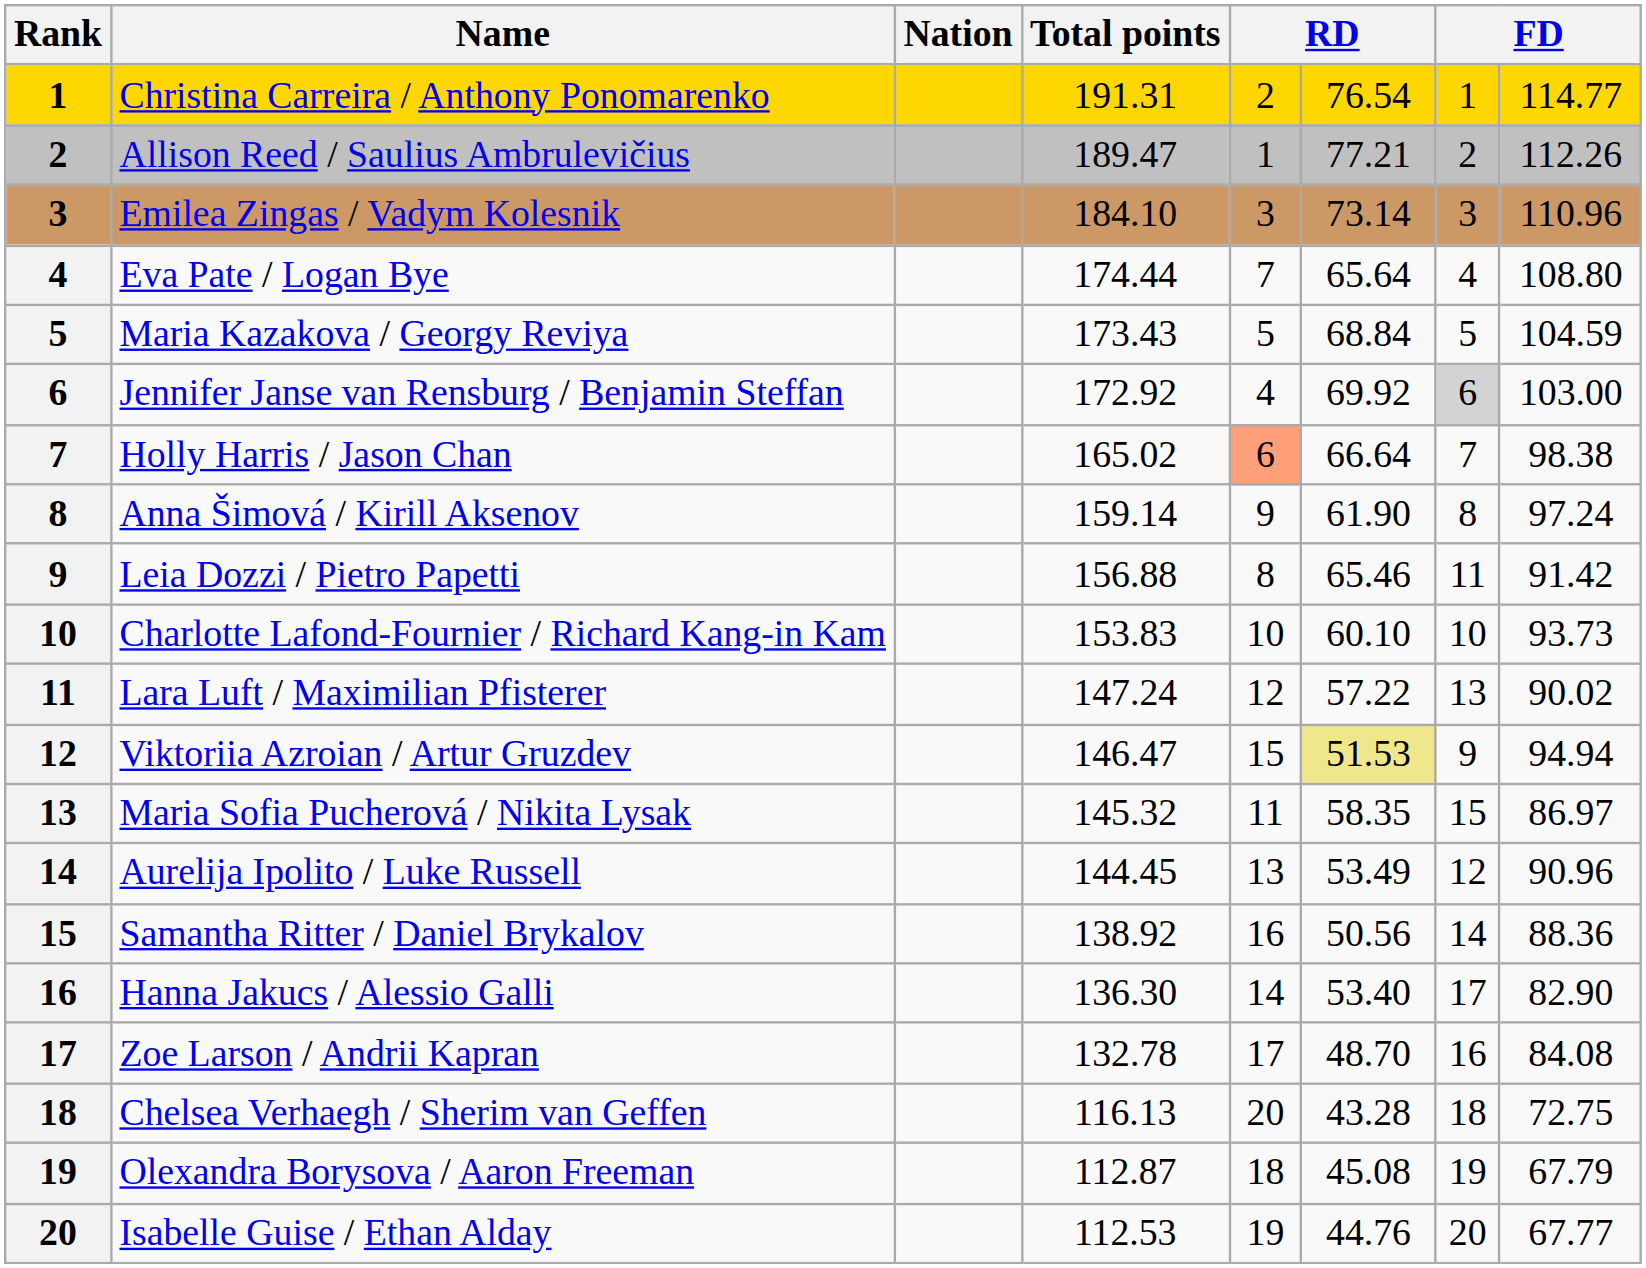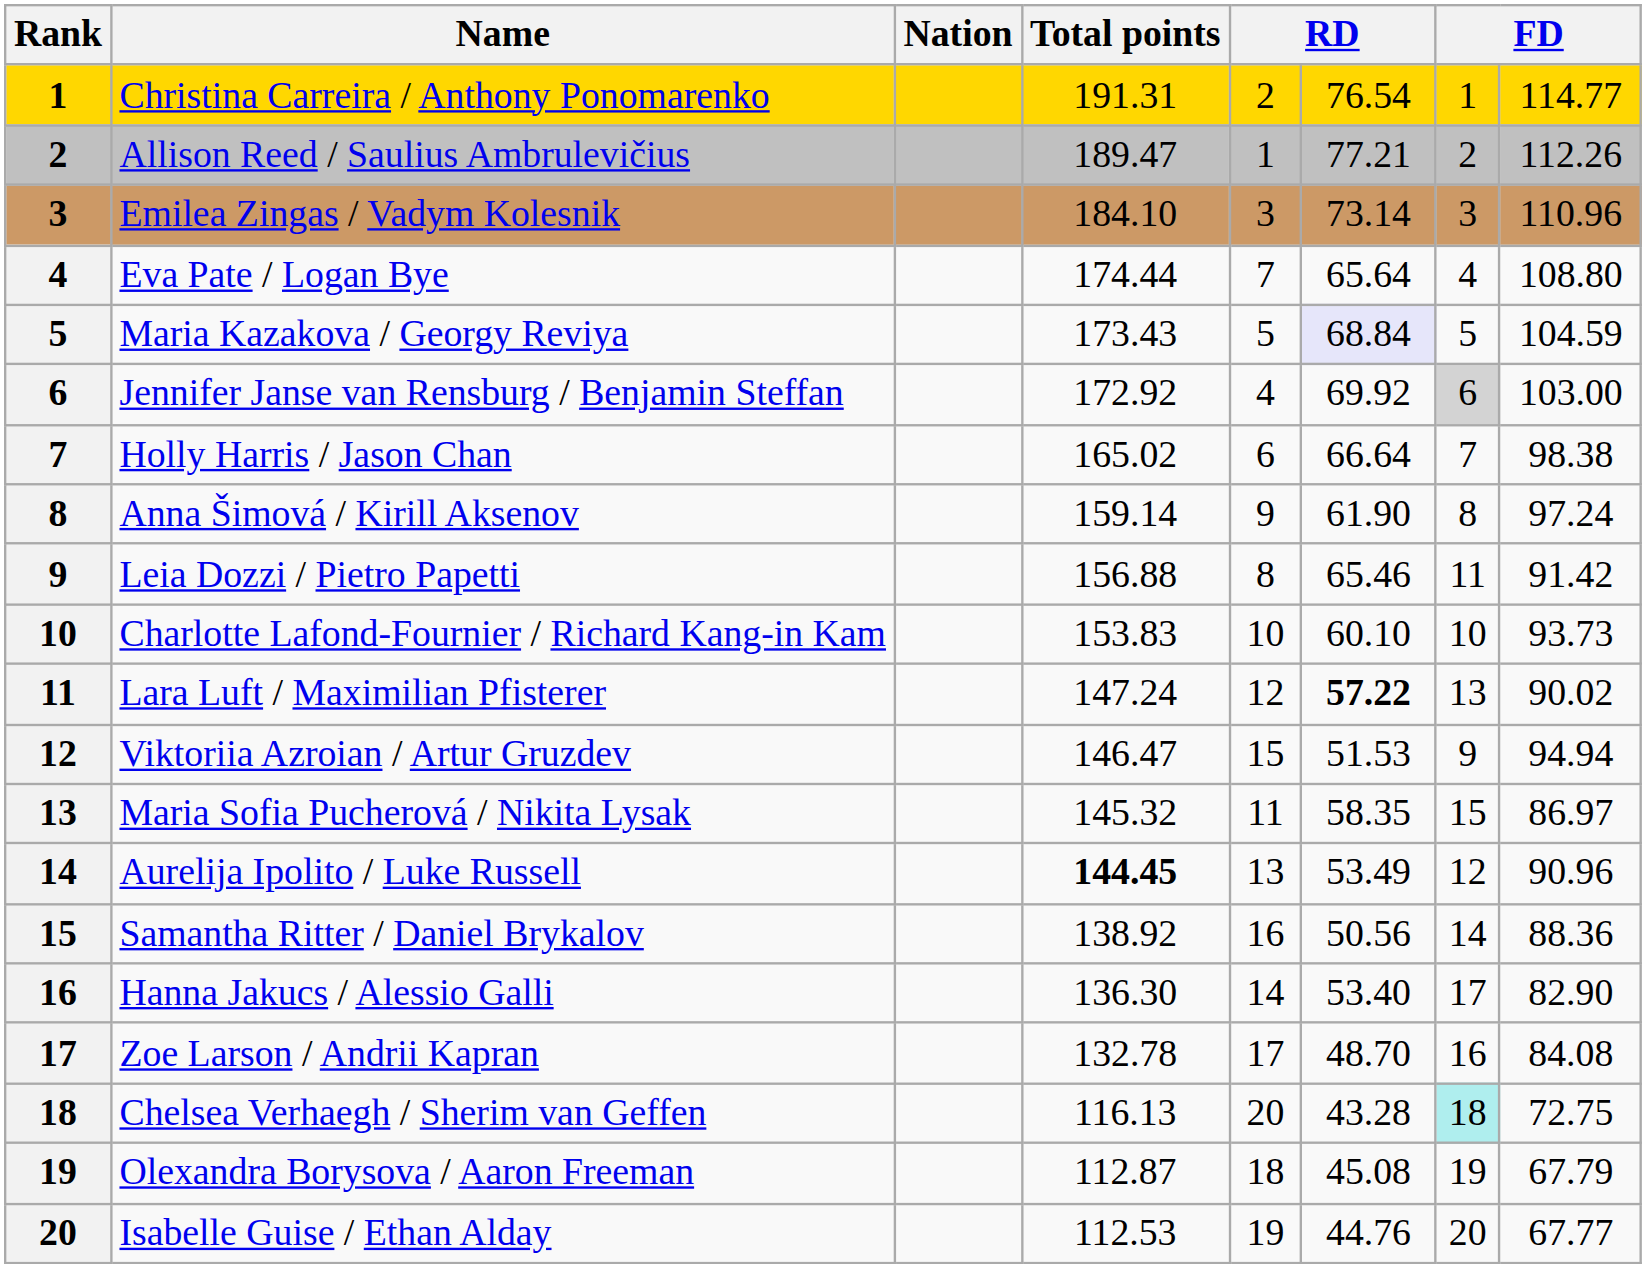(1368, 333) no background -> (1368, 333) lavender background
(1265, 453) lightsalmon background -> (1265, 453) no background
(1368, 693) normal -> (1368, 693) bold
(1368, 753) khaki background -> (1368, 753) no background
(1125, 872) normal -> (1125, 872) bold
(1468, 1112) no background -> (1468, 1112) paleturquoise background
